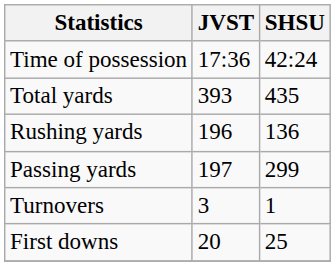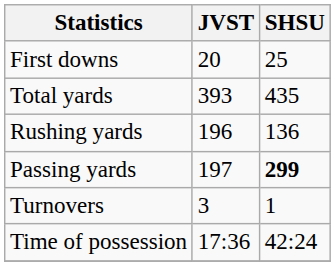rows swapped: (64, 242) <-> (99, 59)
(282, 168) normal -> (282, 168) bold
